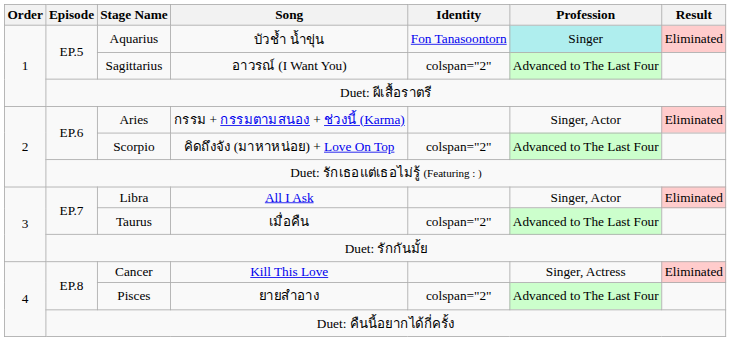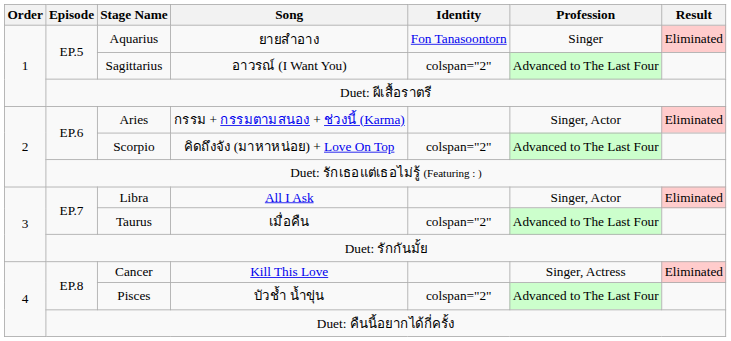(289, 39) บัวช้ำ น้ำขุ่น -> (289, 39) ยายสำอาง
(586, 38) paleturquoise background -> (586, 38) no background
(289, 296) ยายสำอาง -> (289, 296) บัวช้ำ น้ำขุ่น
